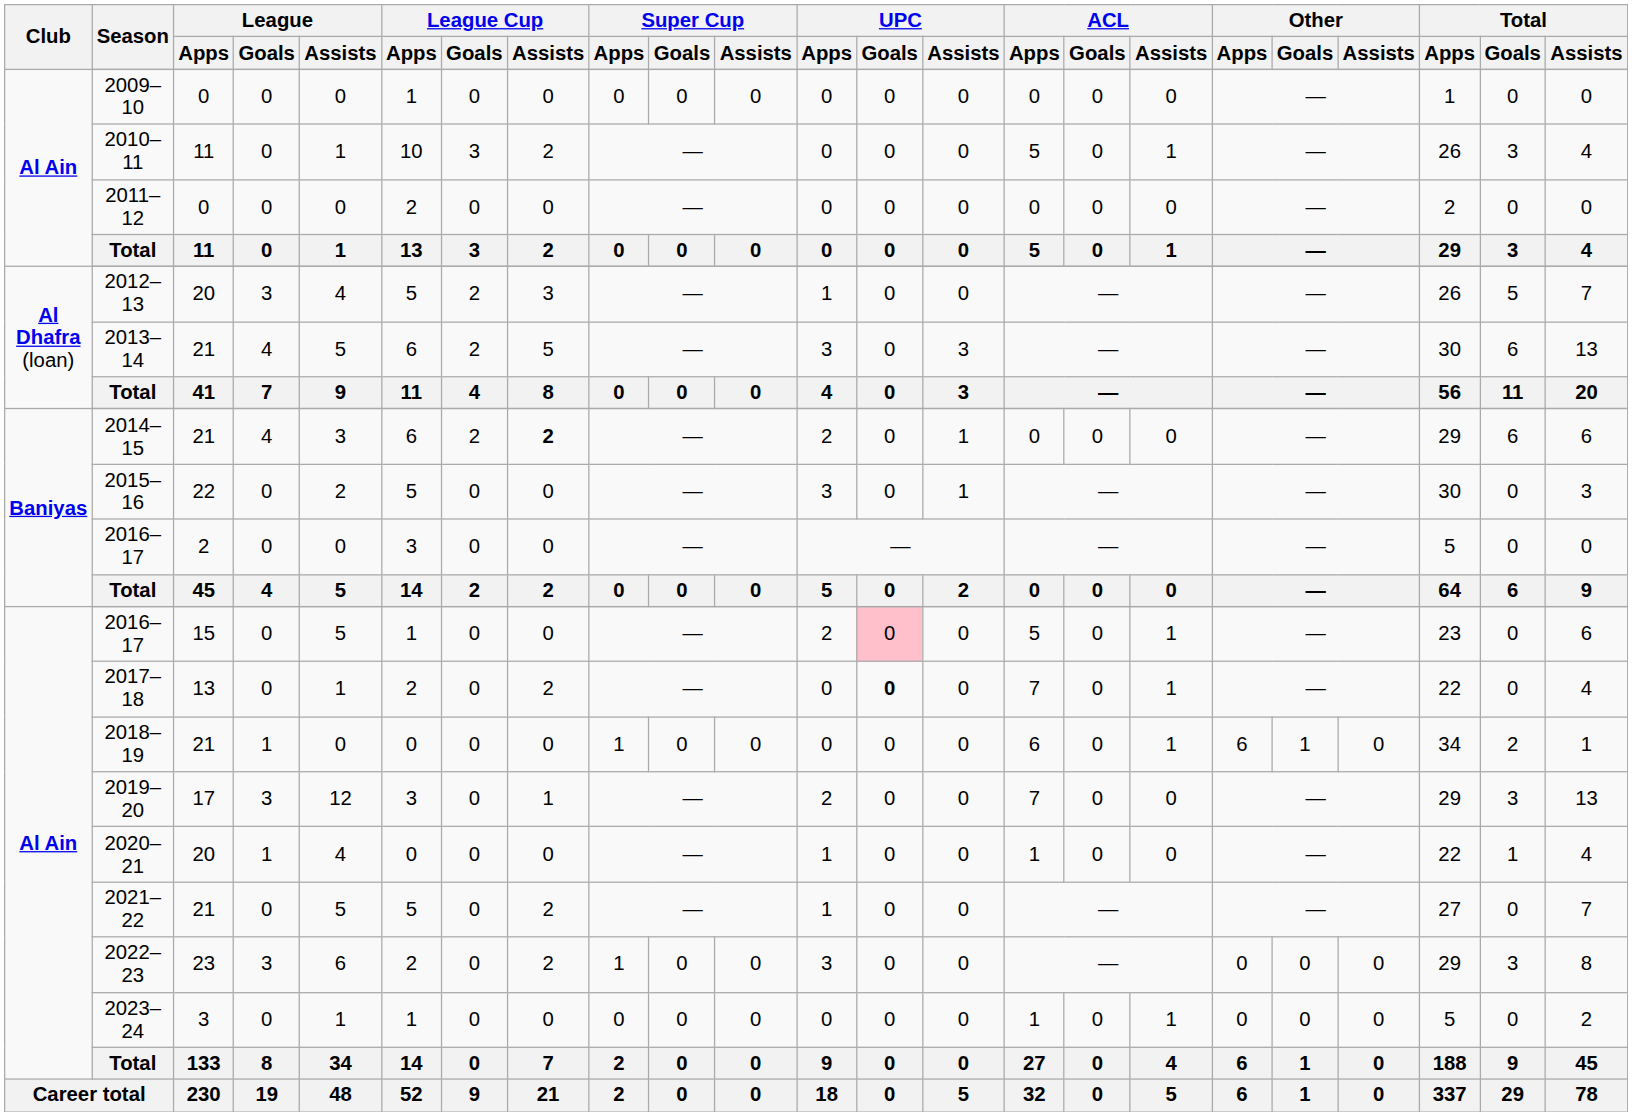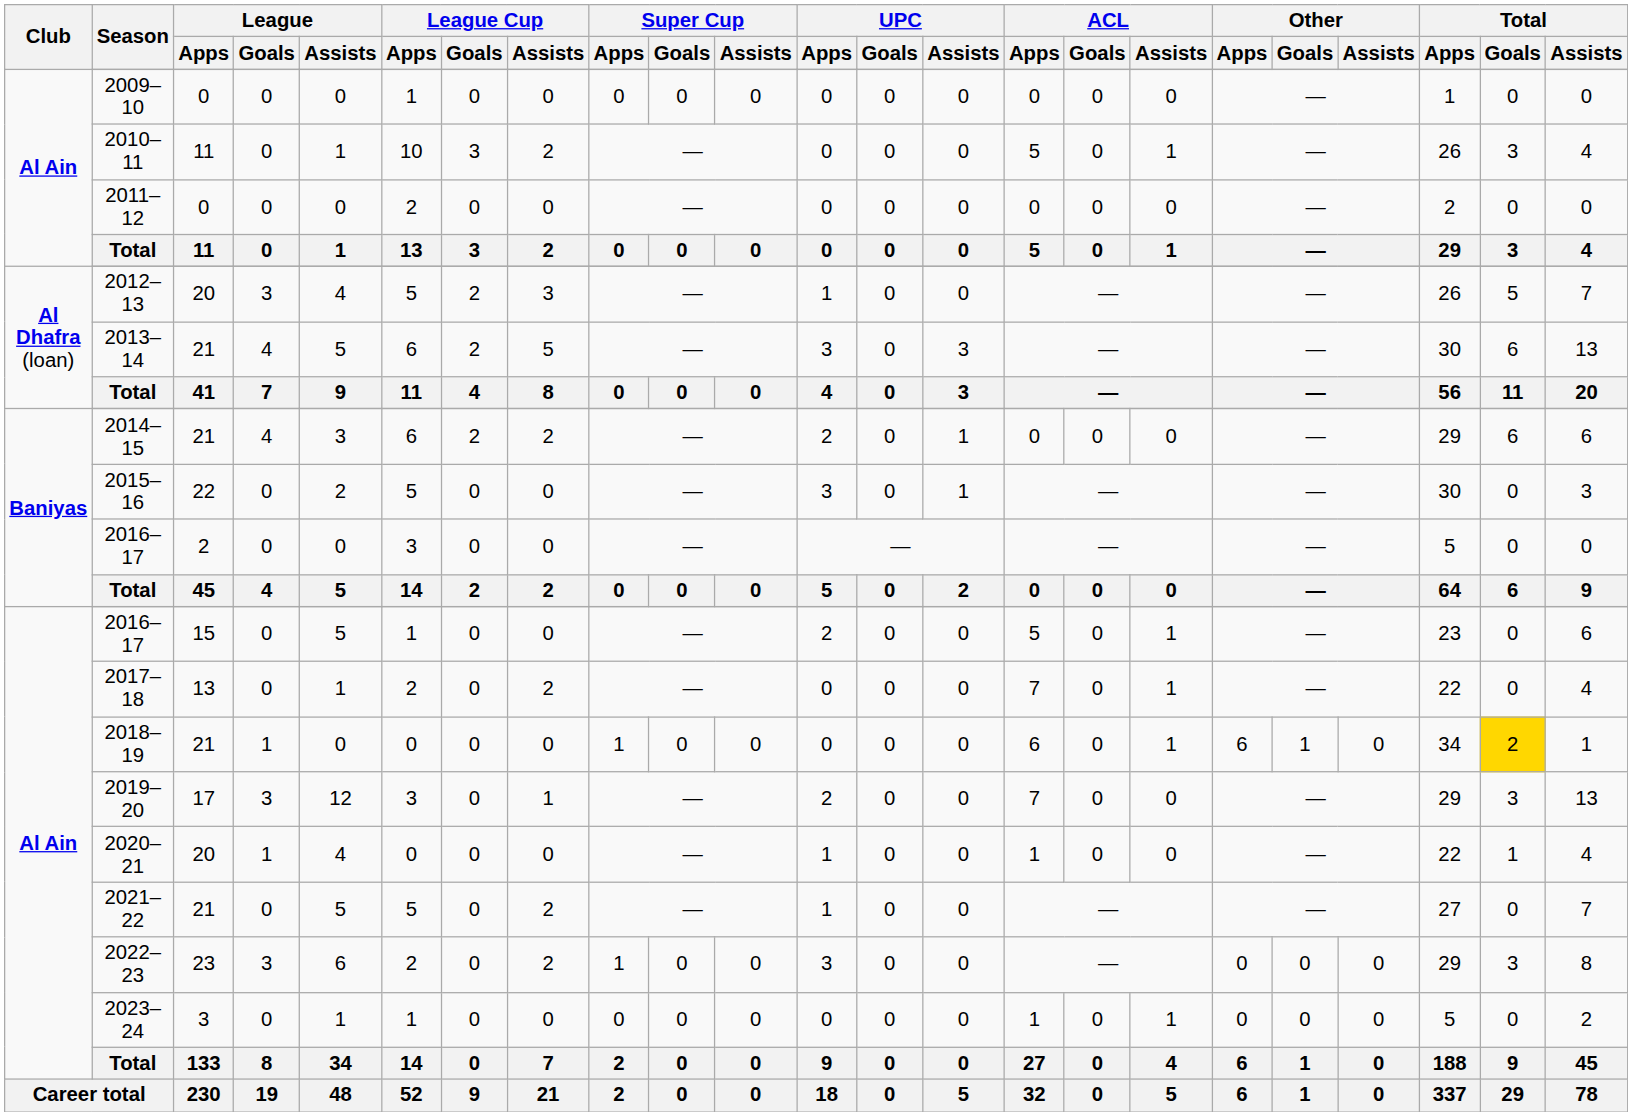(548, 436) bold -> (548, 436) normal
(890, 633) pink background -> (890, 633) no background
(890, 688) bold -> (890, 688) normal
(1513, 744) no background -> (1513, 744) gold background
